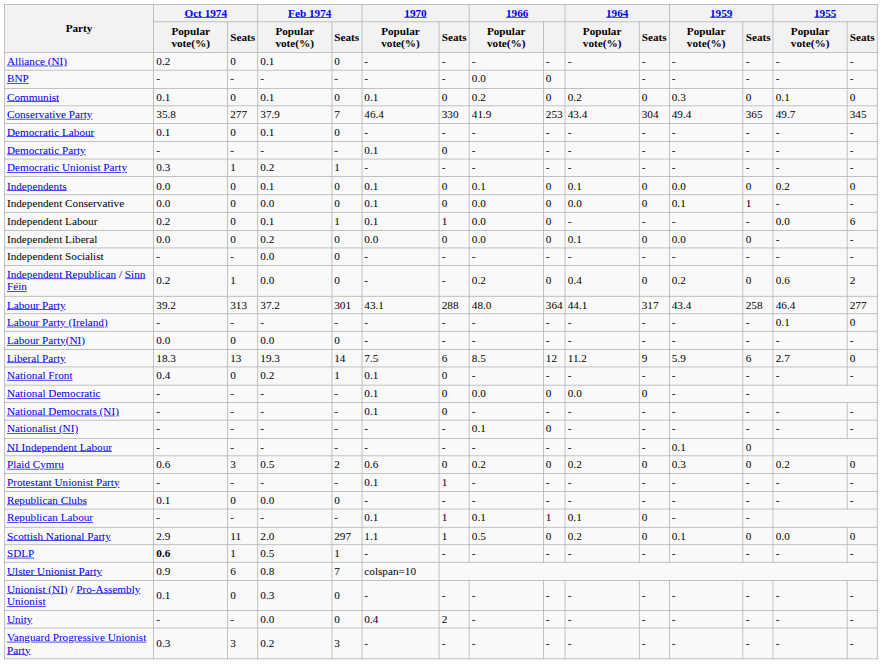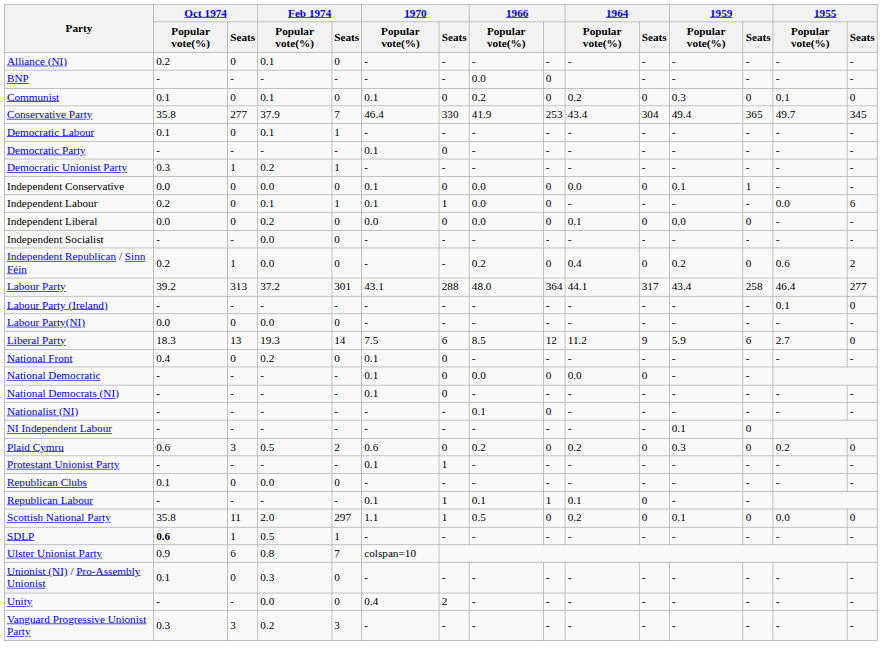(337, 132) 0 -> (337, 132) 1
- row: (37, 185)
(337, 376) 1 -> (337, 358) 0
(163, 535) 2.9 -> (166, 518) 35.8
